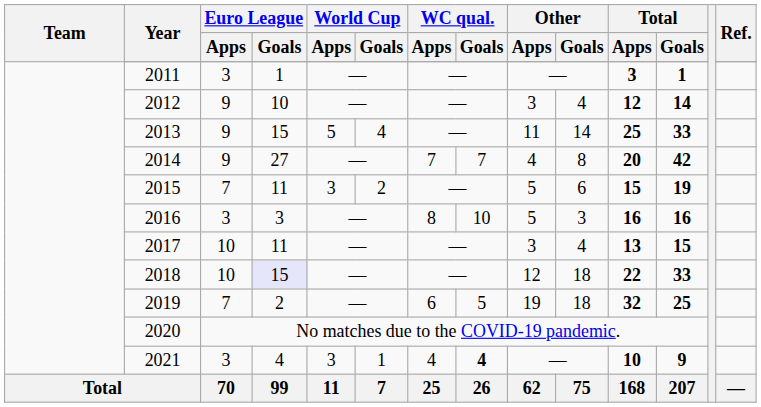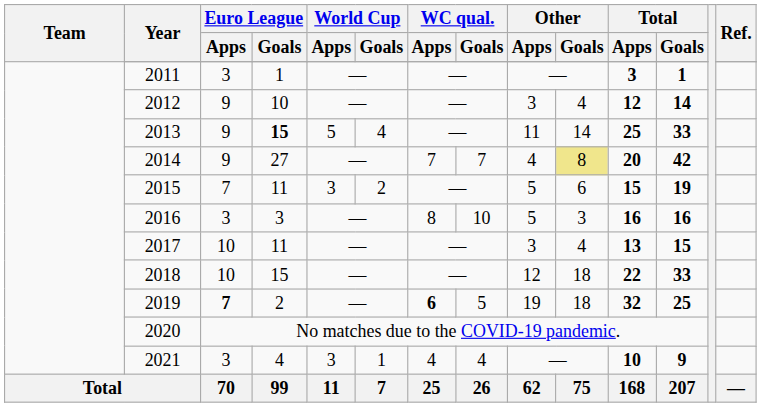(279, 132) normal -> (279, 132) bold
(582, 160) no background -> (582, 160) khaki background
(279, 274) lavender background -> (279, 274) no background
(226, 302) normal -> (226, 302) bold
(432, 302) normal -> (432, 302) bold
(482, 359) bold -> (482, 359) normal
